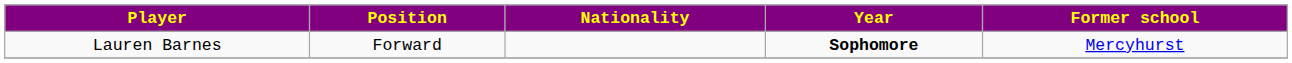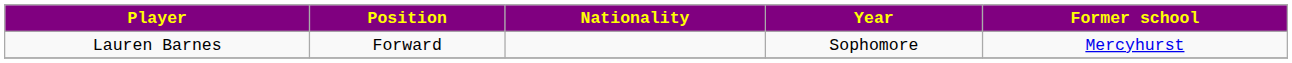(874, 45) bold -> (874, 45) normal
